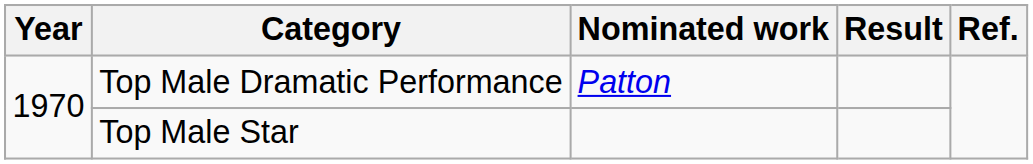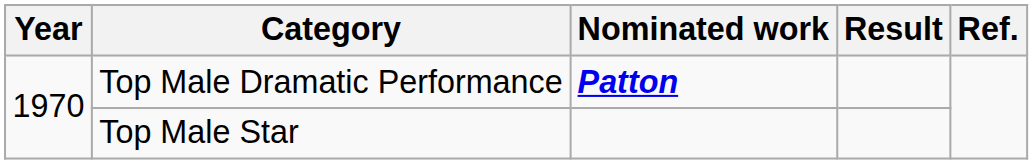(624, 81) normal -> (628, 81) bold
